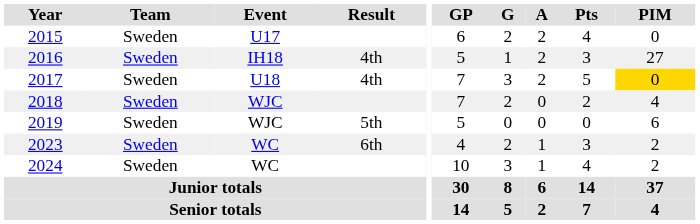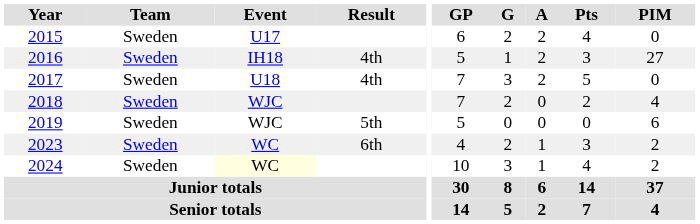(655, 79) gold background -> (655, 79) no background
(265, 165) no background -> (265, 165) lightyellow background
